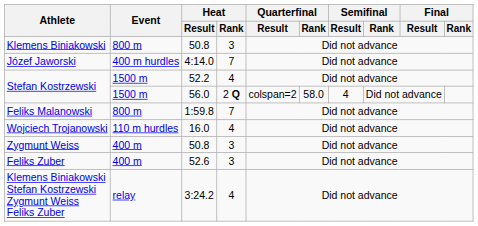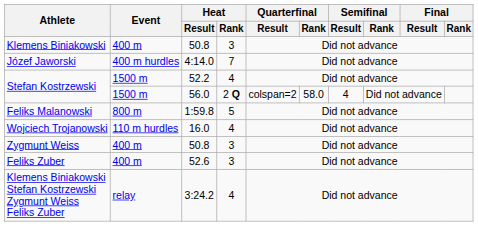(127, 45) 800 m -> (127, 45) 400 m
(231, 112) 7 -> (231, 112) 5
